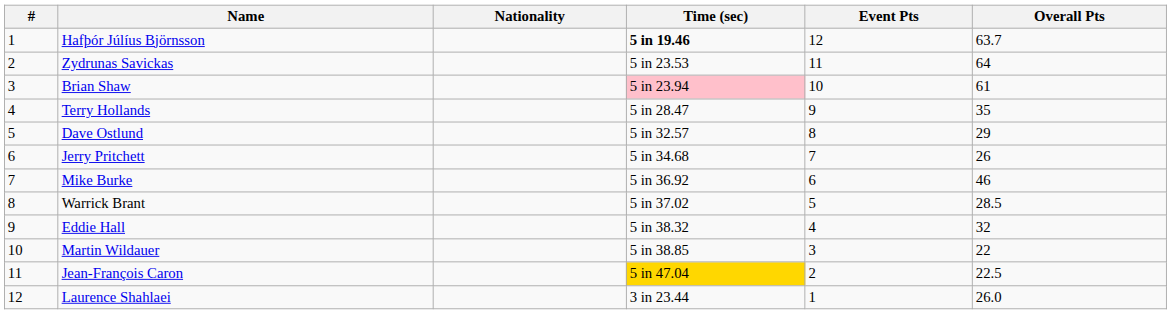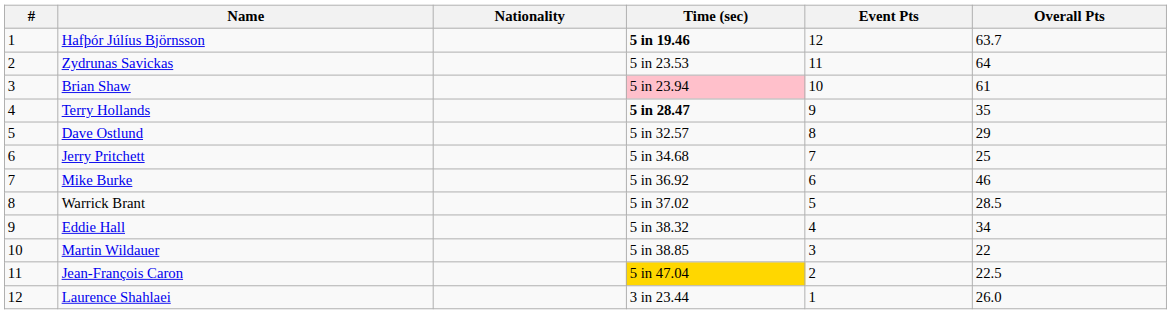(659, 110) normal -> (660, 110) bold
(983, 156) 26 -> (983, 156) 25
(983, 226) 32 -> (983, 226) 34
